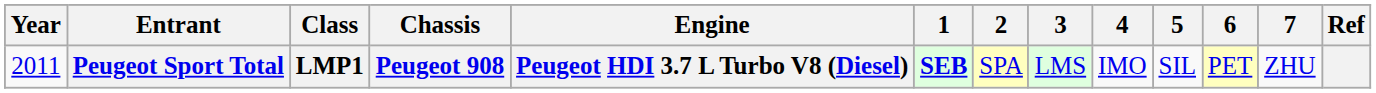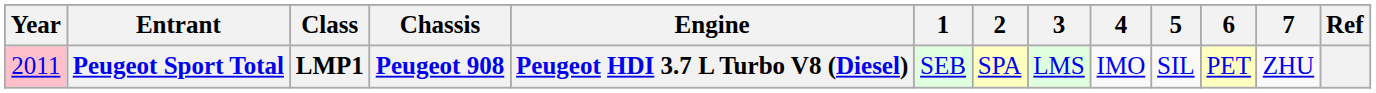(36, 66) no background -> (36, 66) pink background
(944, 66) bold -> (943, 66) normal
